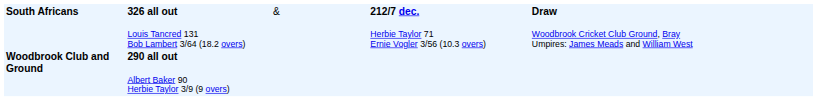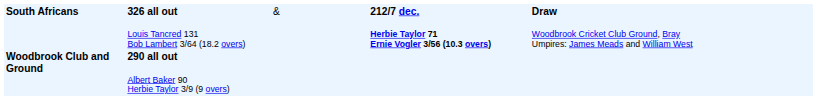(428, 39) normal -> (431, 39) bold
